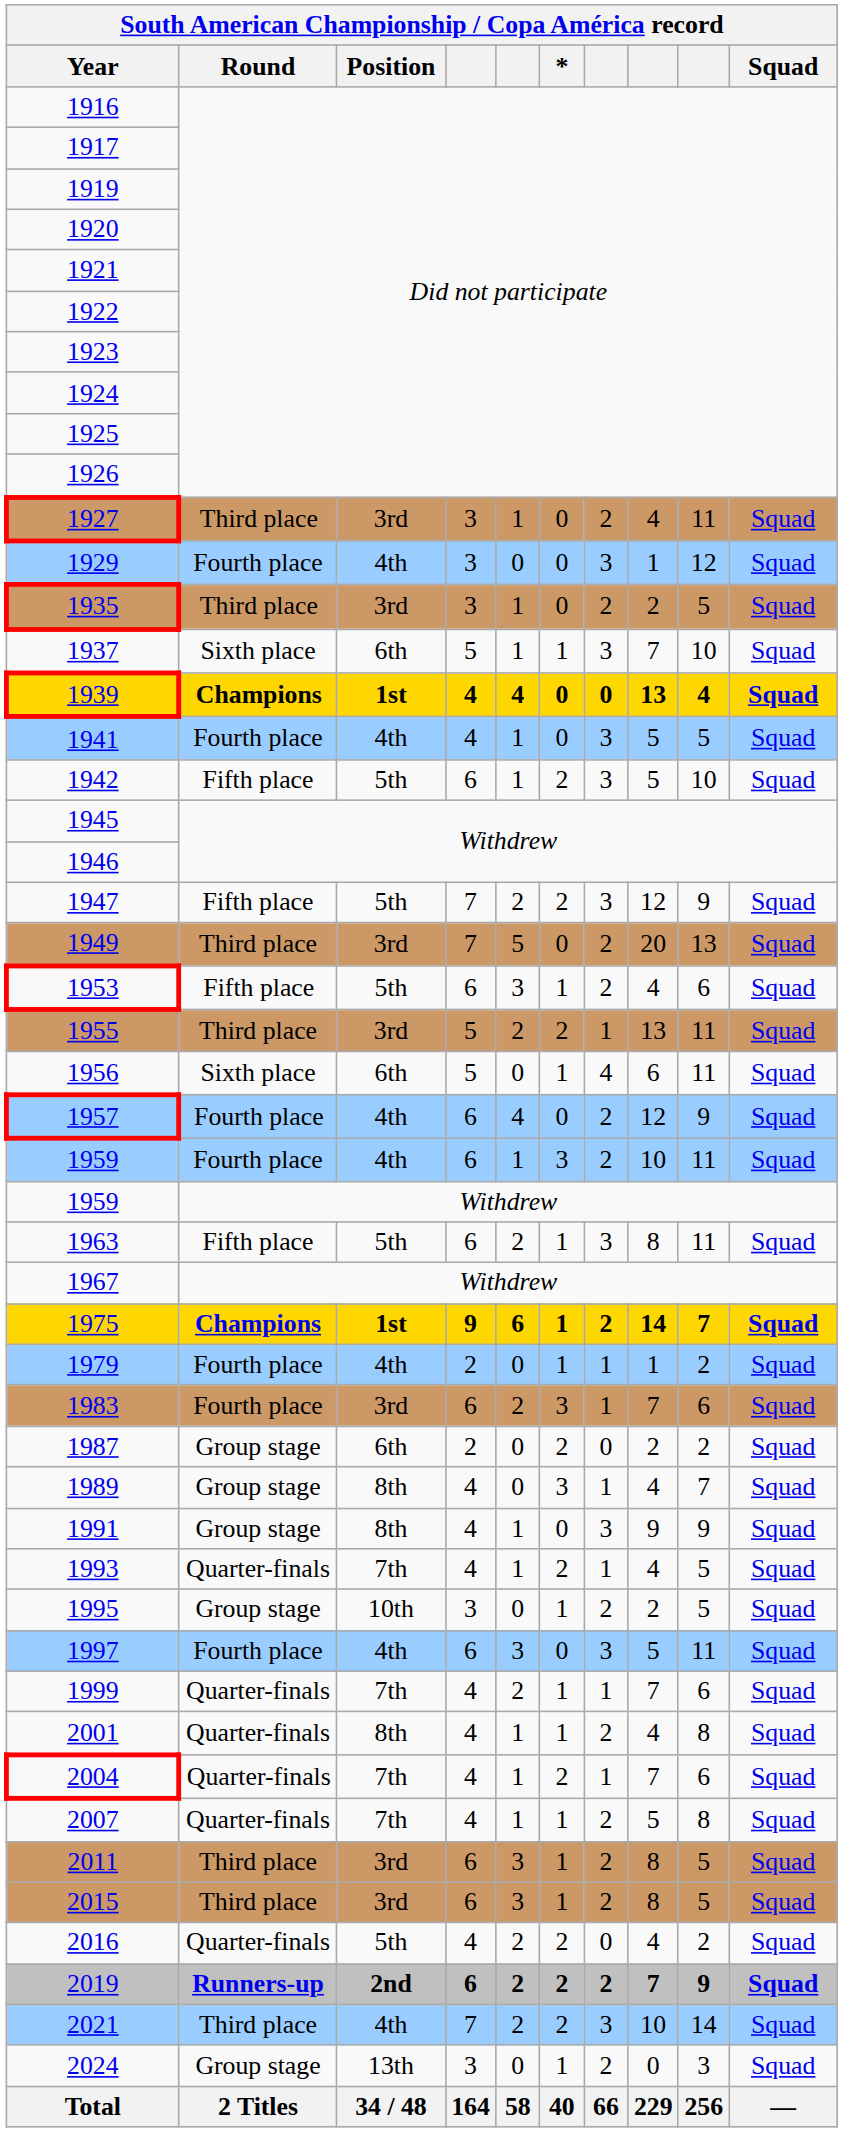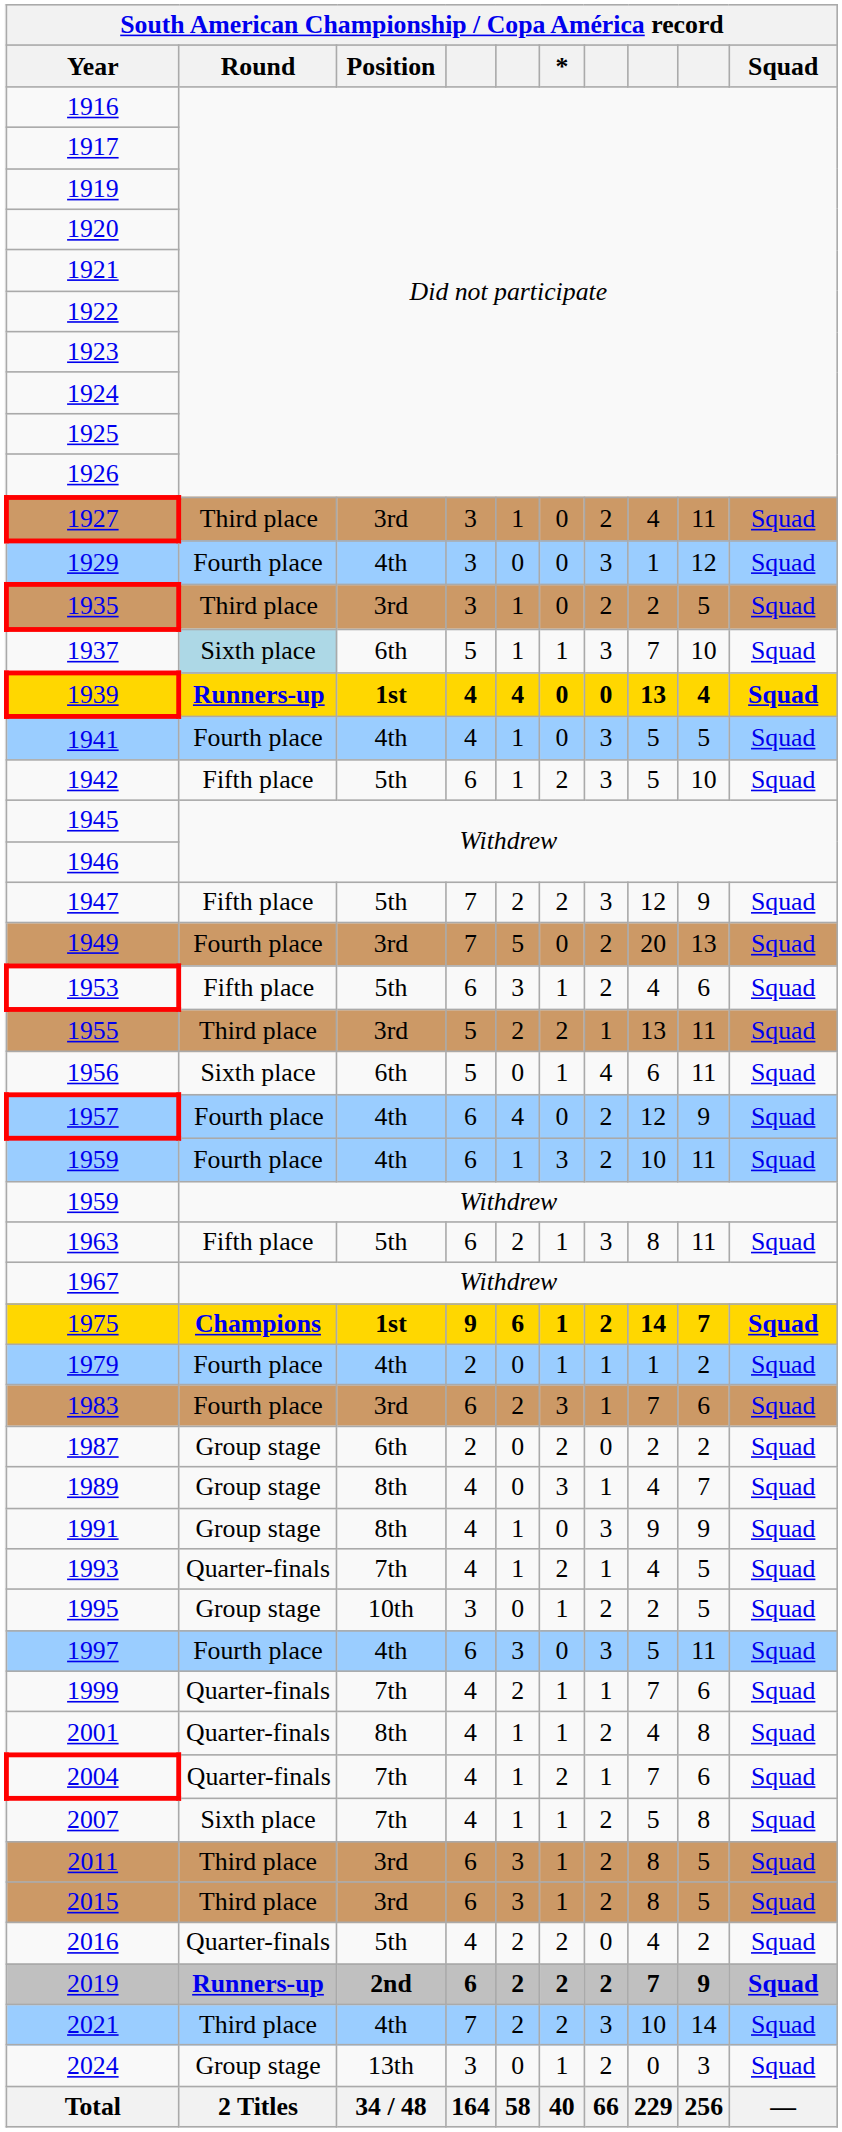(258, 650) no background -> (258, 650) lightblue background
(259, 694) Champions -> (259, 694) Runners-up
(258, 943) Third place -> (258, 943) Fourth place
(258, 1819) Quarter-finals -> (258, 1819) Sixth place
